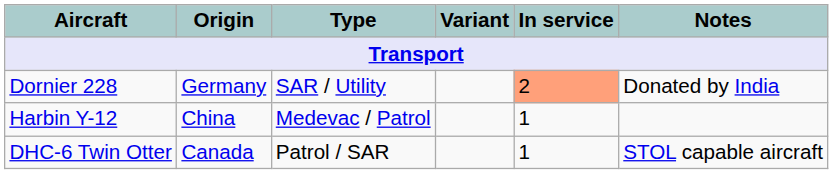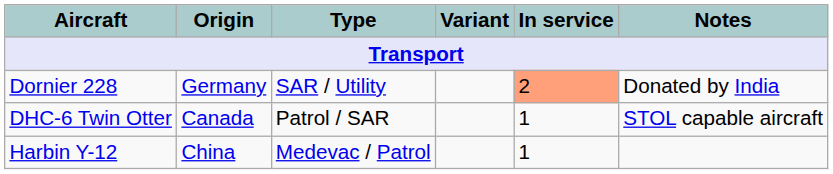rows swapped: (63, 119) <-> (91, 151)
